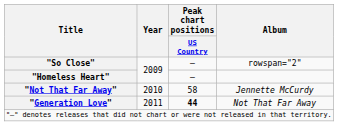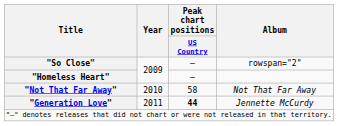(275, 90) Jennette McCurdy -> (275, 90) Not That Far Away
(275, 103) Not That Far Away -> (275, 103) Jennette McCurdy
